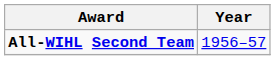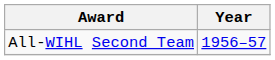(101, 42) bold -> (101, 42) normal
